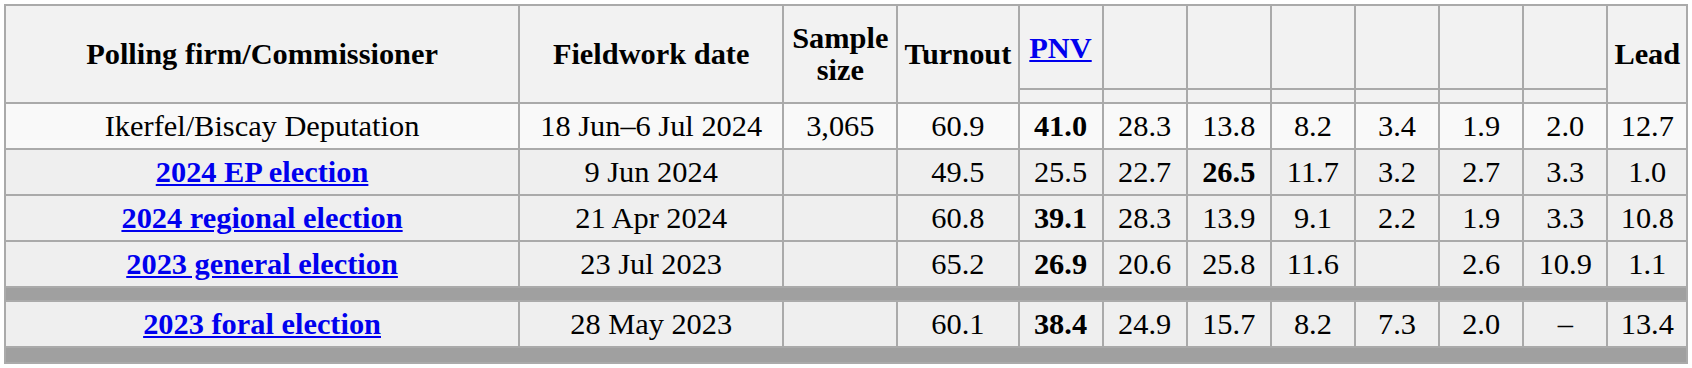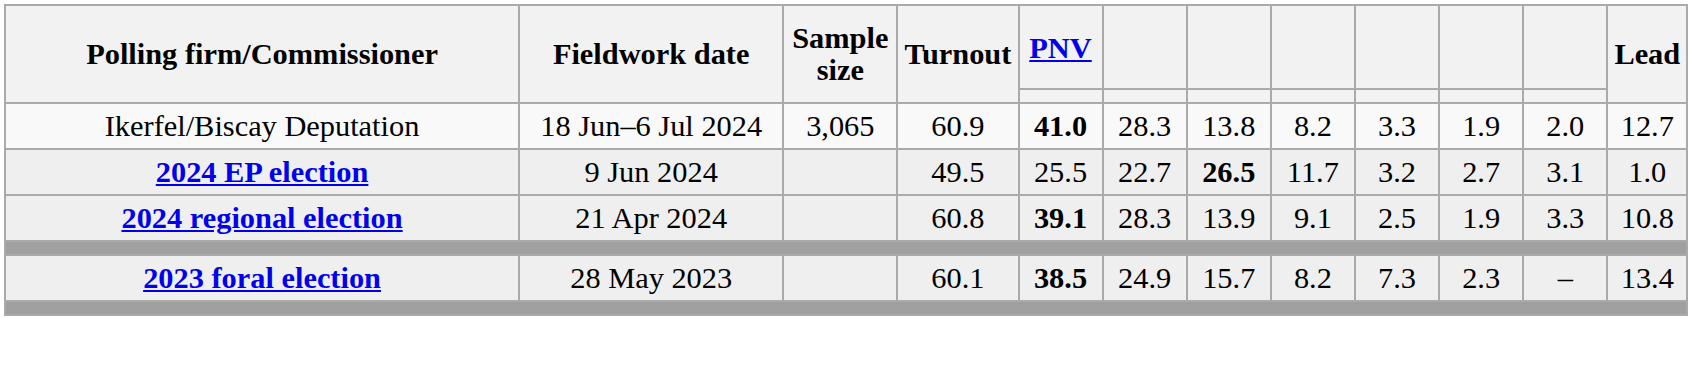(1397, 125) 3.4 -> (1397, 125) 3.3
(1565, 172) 3.3 -> (1565, 172) 3.1
(1397, 218) 2.2 -> (1397, 218) 2.5
- row: (262, 264)
(1060, 324) 38.4 -> (1060, 278) 38.5
(1481, 324) 2.0 -> (1481, 278) 2.3
